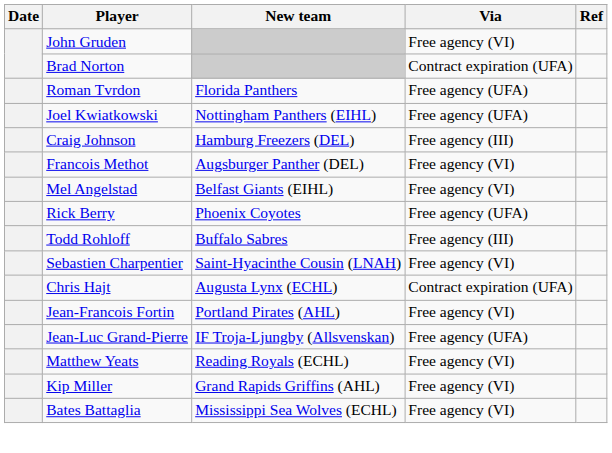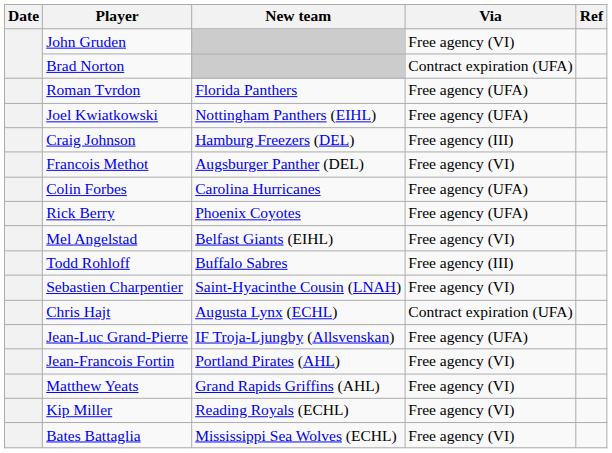+ row: (87, 189)
rows swapped: (92, 189) <-> (81, 213)
rows swapped: (117, 336) <-> (110, 312)
(272, 361) Reading Royals (ECHL) -> (287, 386) Grand Rapids Griffins (AHL)
(287, 386) Grand Rapids Griffins (AHL) -> (272, 410) Reading Royals (ECHL)
